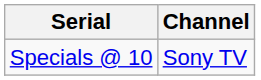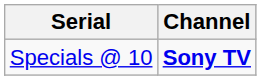(205, 57) normal -> (207, 57) bold
